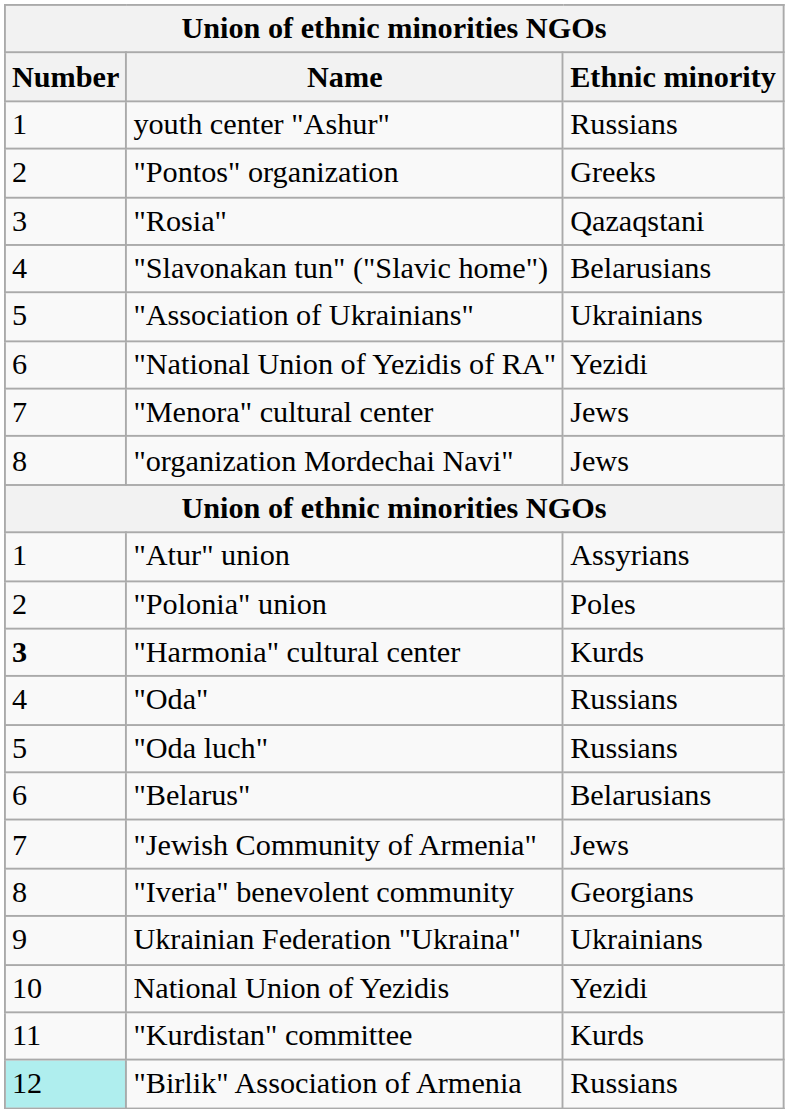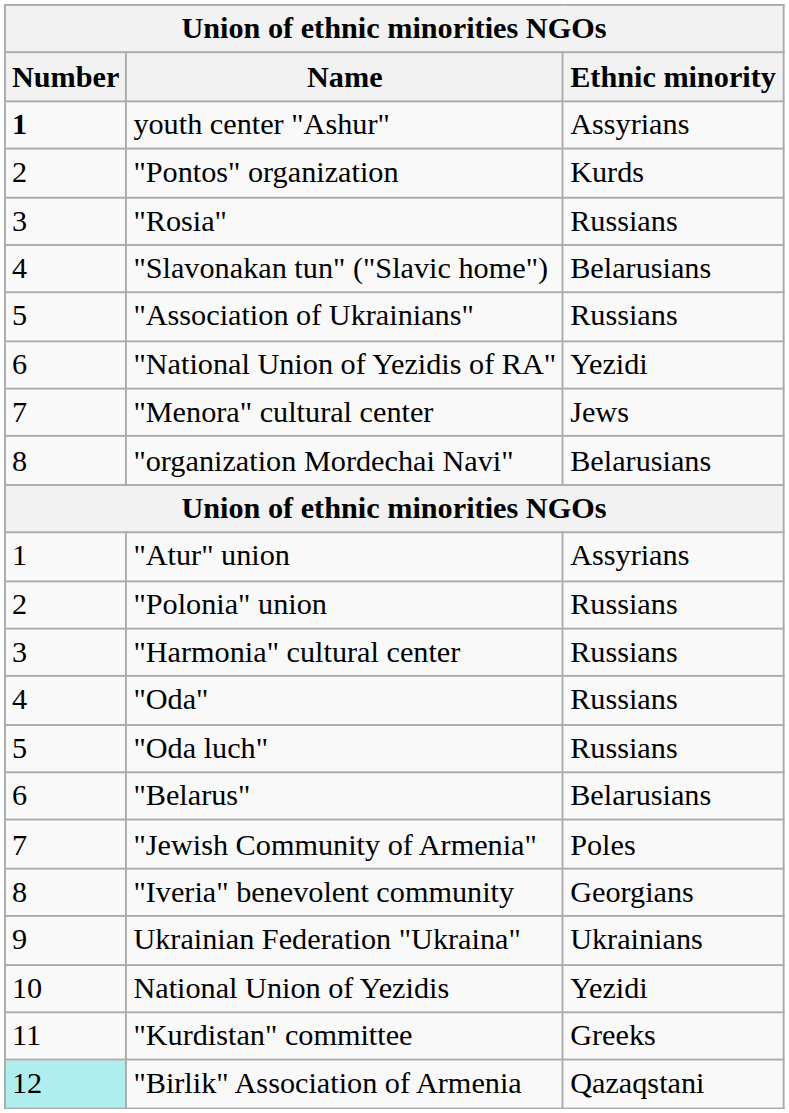(19, 124) normal -> (19, 124) bold
(624, 124) Russians -> (630, 124) Assyrians
(613, 172) Greeks -> (607, 172) Kurds
(637, 220) Qazaqstani -> (624, 220) Russians
(636, 316) Ukrainians -> (624, 316) Russians
(600, 460) Jews -> (641, 460) Belarusians
(603, 603) Poles -> (624, 603) Russians
(19, 651) bold -> (19, 651) normal
(607, 651) Kurds -> (624, 651) Russians
(600, 843) Jews -> (603, 843) Poles
(607, 1035) Kurds -> (613, 1035) Greeks
(624, 1083) Russians -> (637, 1083) Qazaqstani
